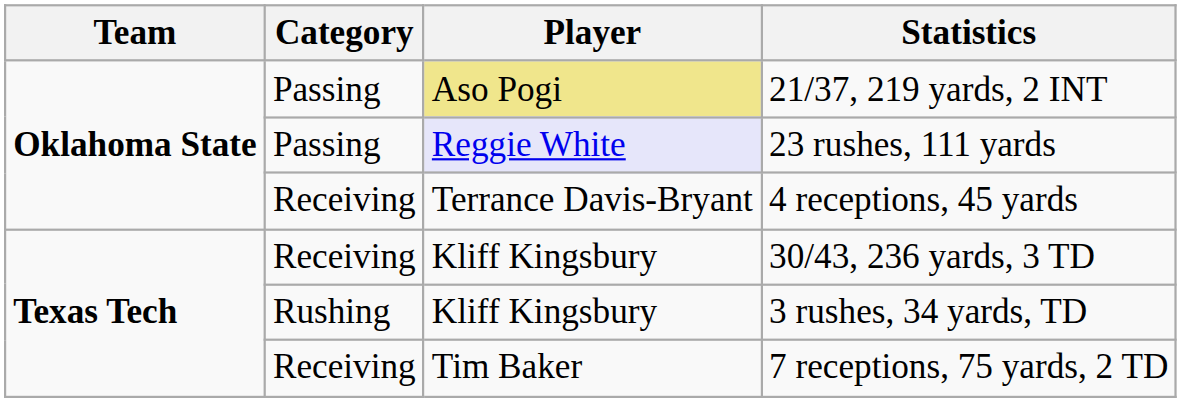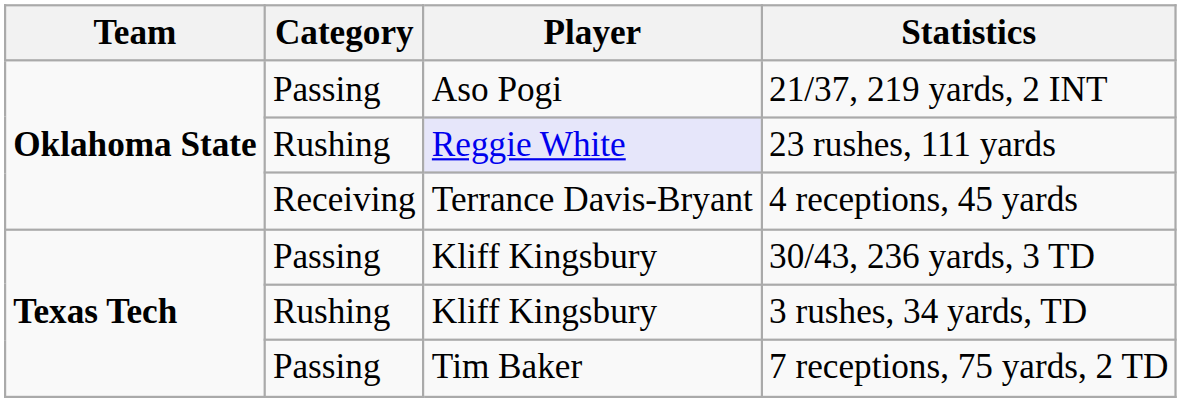(497, 88) khaki background -> (497, 88) no background
(327, 144) Passing -> (332, 144) Rushing
(344, 255) Receiving -> (327, 255) Passing
(344, 367) Receiving -> (327, 367) Passing
